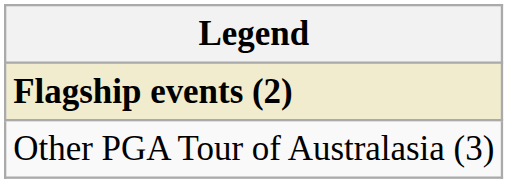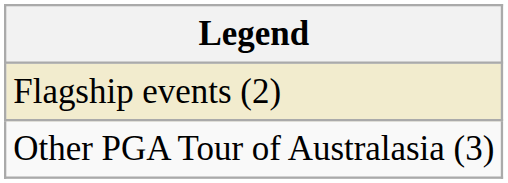(153, 91) bold -> (147, 91) normal
